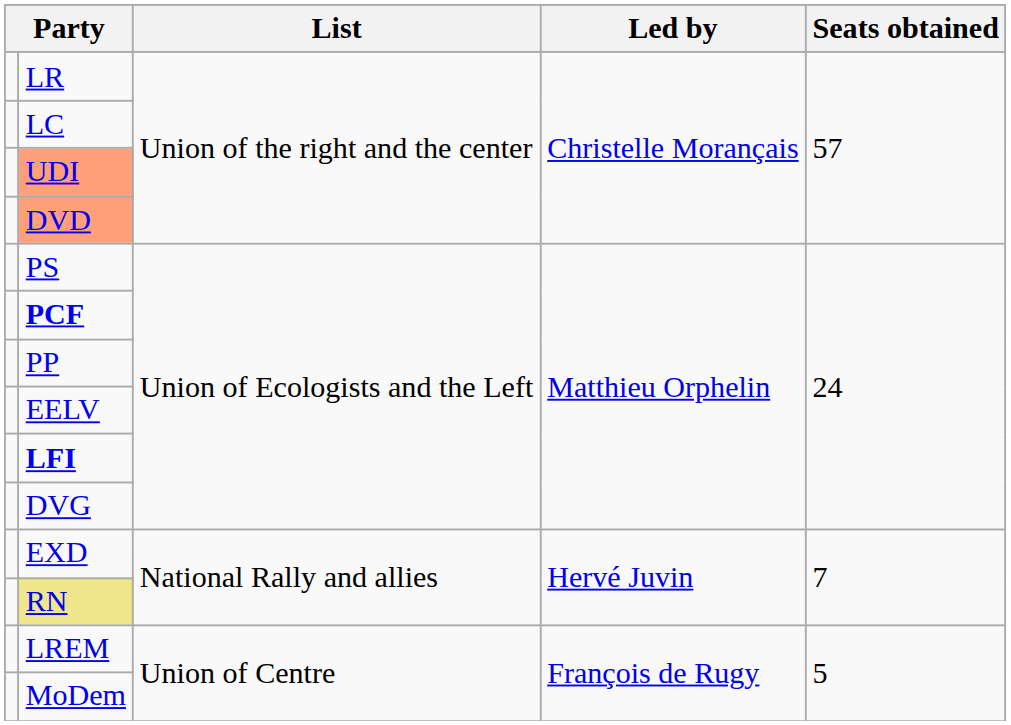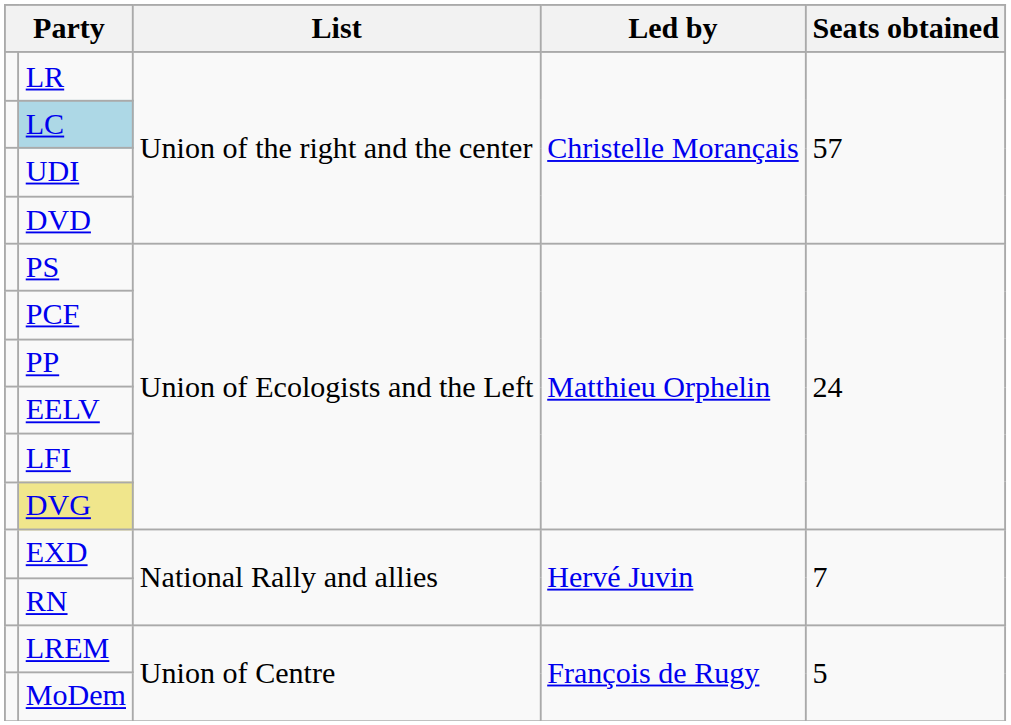(45, 123) no background -> (45, 123) lightblue background
(52, 171) lightsalmon background -> (52, 171) no background
(58, 219) lightsalmon background -> (58, 219) no background
(55, 314) bold -> (52, 314) normal
(51, 457) bold -> (48, 457) normal
(58, 505) no background -> (58, 505) khaki background
(47, 600) khaki background -> (47, 600) no background
